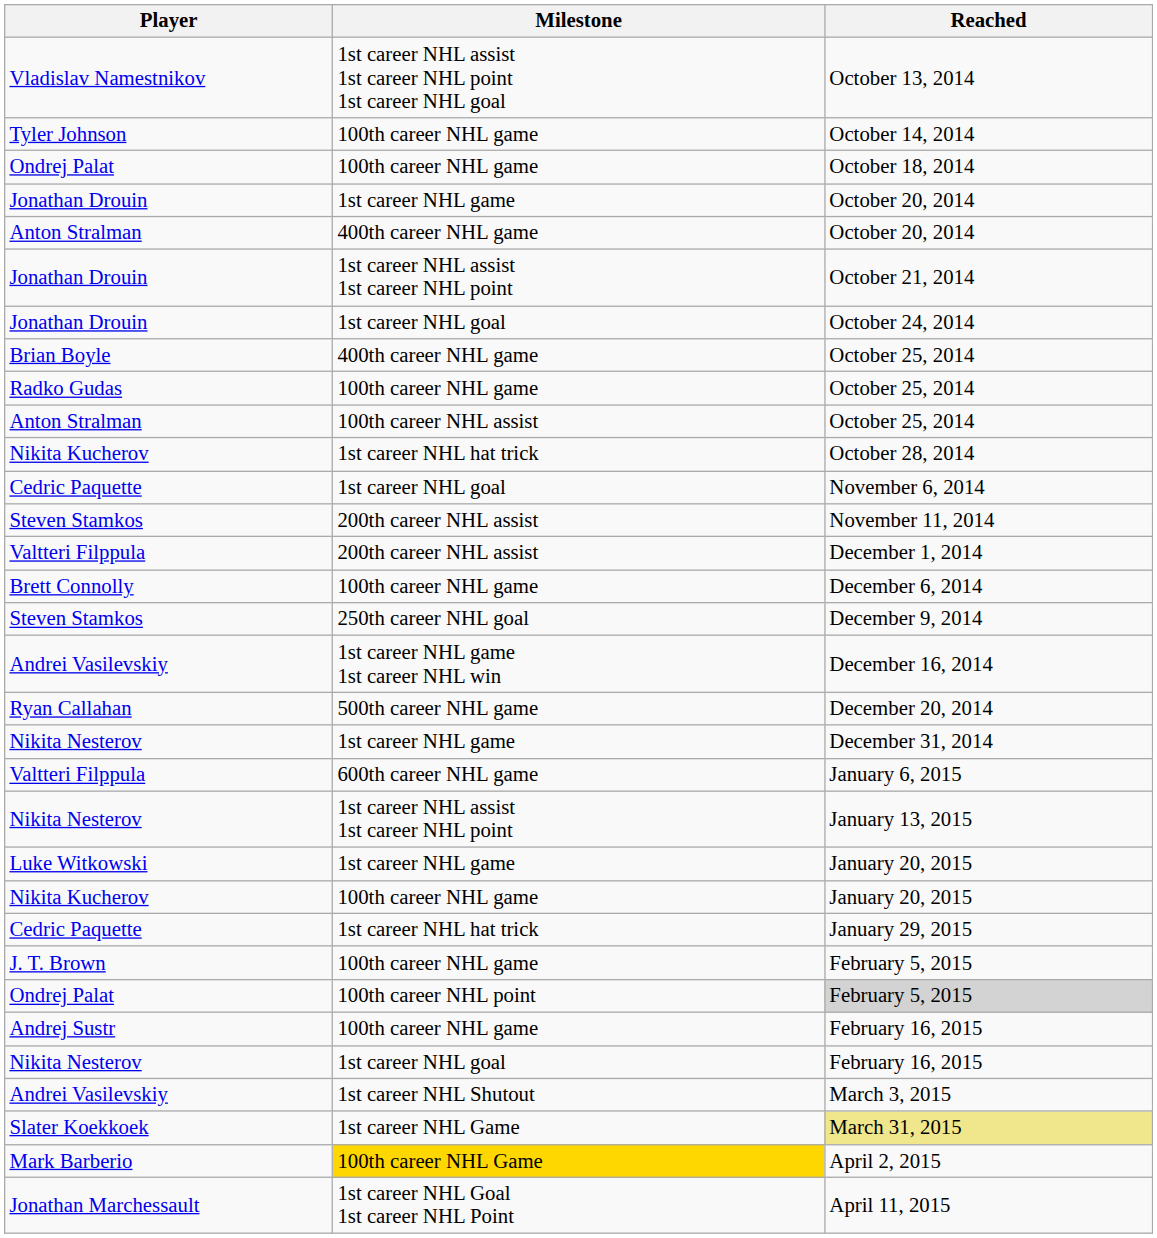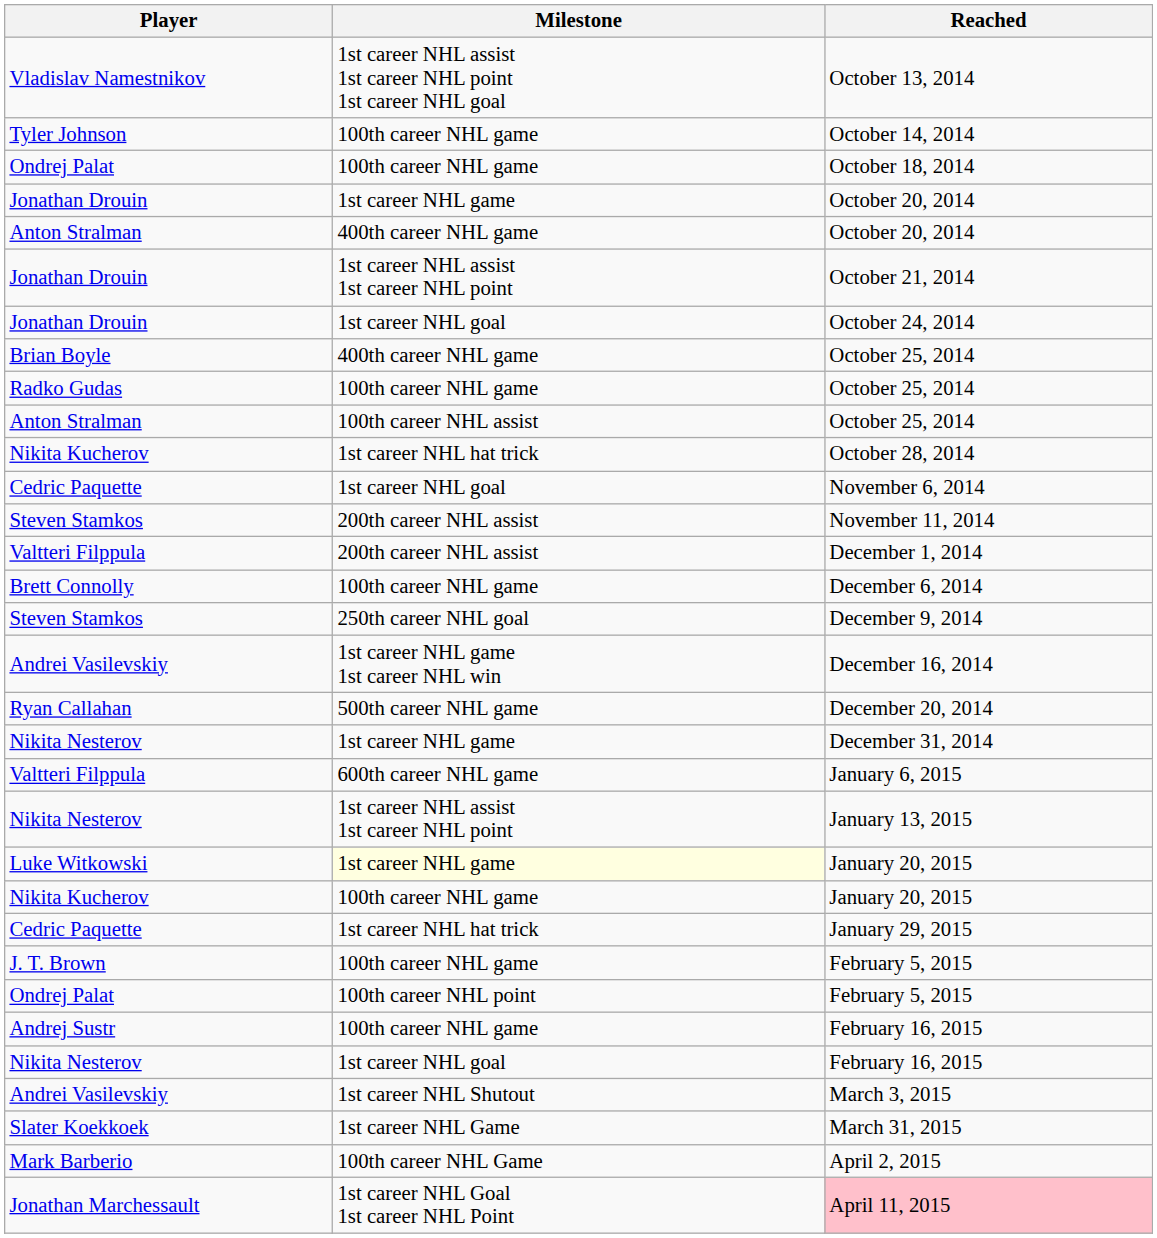(426, 863) no background -> (426, 863) lightyellow background
(901, 995) lightgrey background -> (901, 995) no background
(896, 1127) khaki background -> (896, 1127) no background
(440, 1160) gold background -> (440, 1160) no background
(890, 1205) no background -> (890, 1205) pink background
